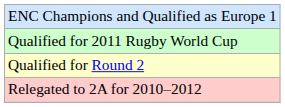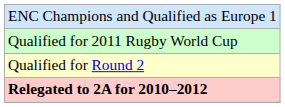(105, 89) normal -> (108, 89) bold
